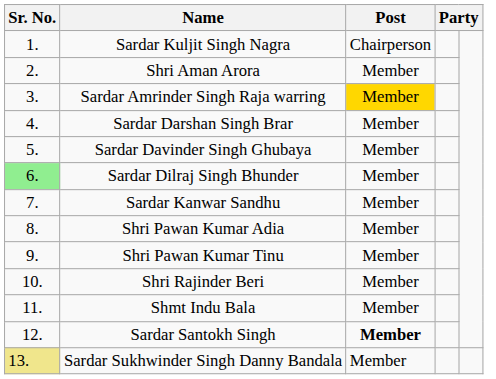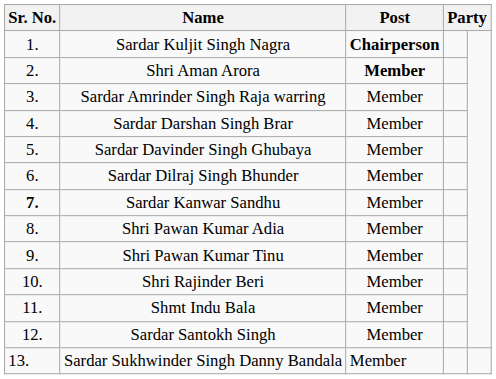(391, 44) normal -> (395, 44) bold
(391, 70) normal -> (395, 70) bold
(391, 96) gold background -> (395, 96) no background
(32, 176) lightgreen background -> (32, 176) no background
(32, 202) normal -> (32, 202) bold
(391, 334) bold -> (395, 334) normal
(19, 360) khaki background -> (19, 360) no background
